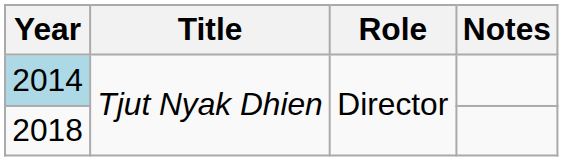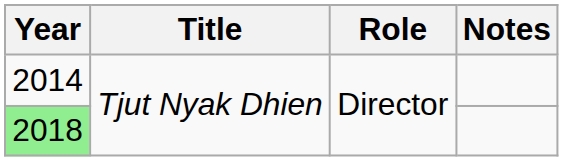(48, 79) lightblue background -> (48, 79) no background
(48, 130) no background -> (48, 130) lightgreen background
